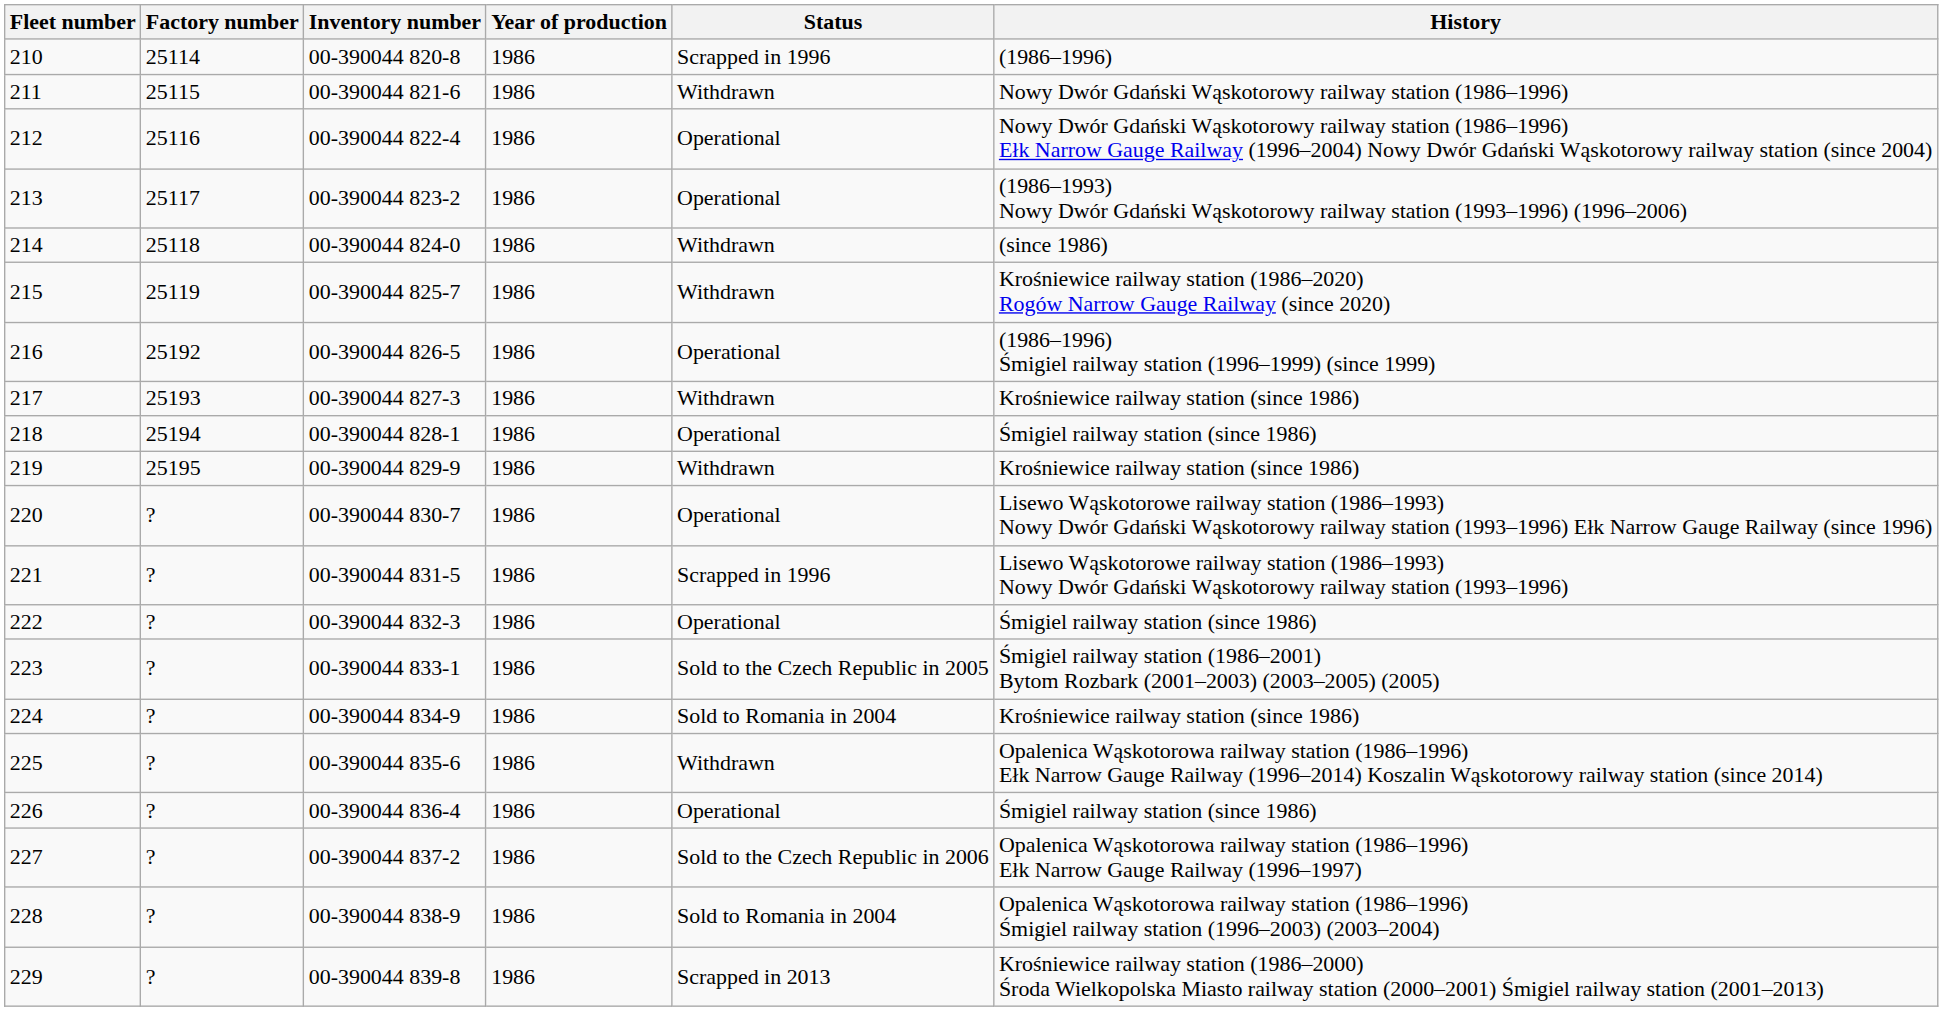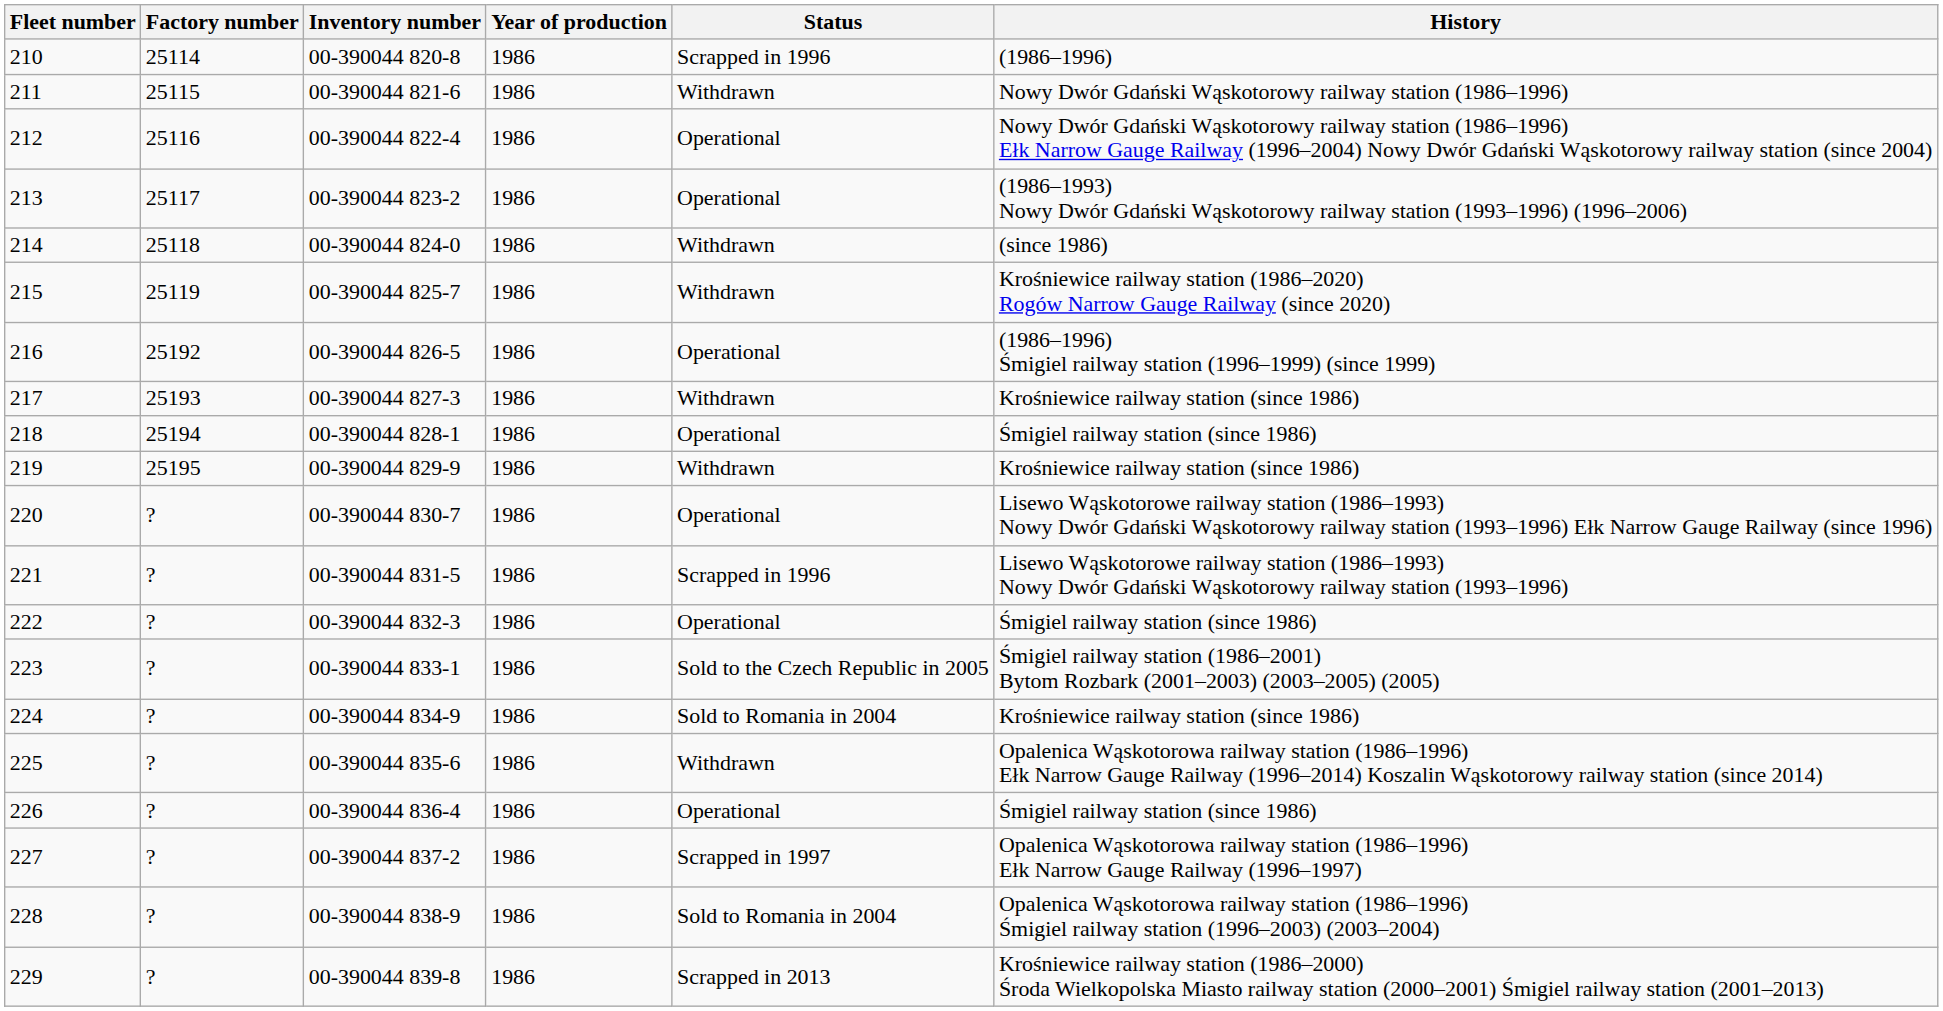(833, 857) Sold to the Czech Republic in 2006 -> (754, 857) Scrapped in 1997
